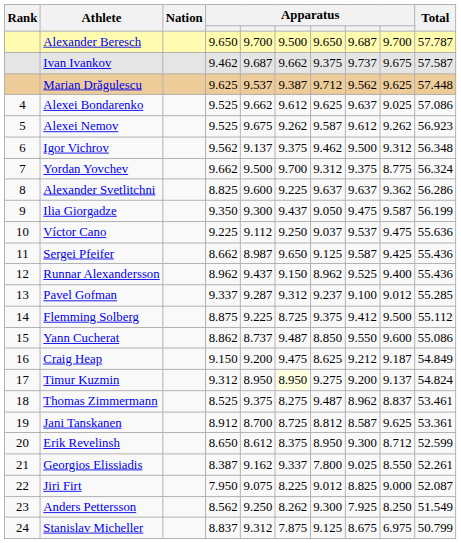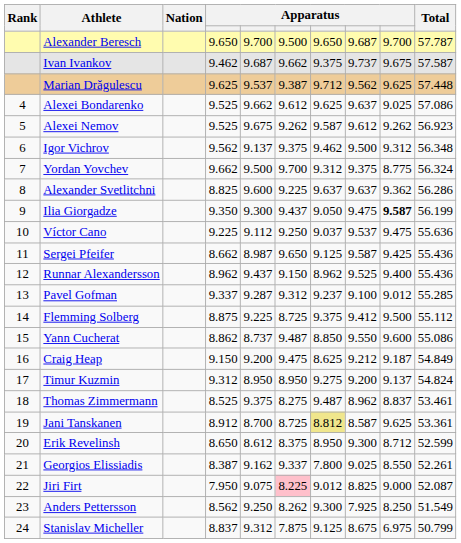(397, 211) normal -> (397, 211) bold
(293, 380) lightyellow background -> (293, 380) no background
(328, 422) no background -> (328, 422) khaki background
(293, 486) no background -> (293, 486) pink background
